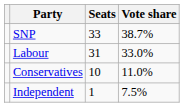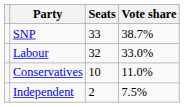(95, 53) 31 -> (95, 53) 32
(91, 92) 1 -> (91, 92) 2
